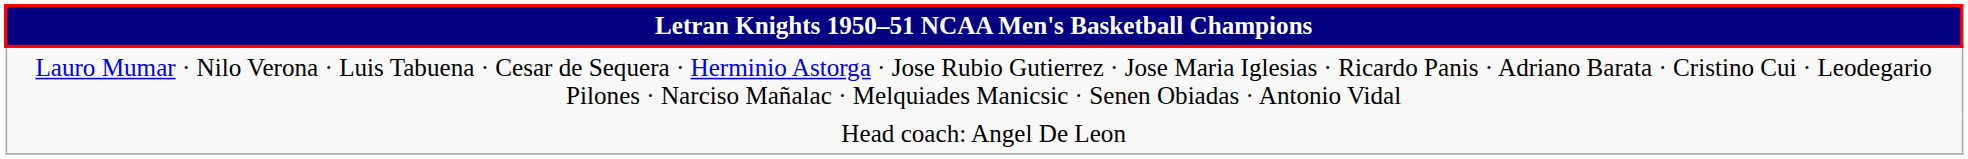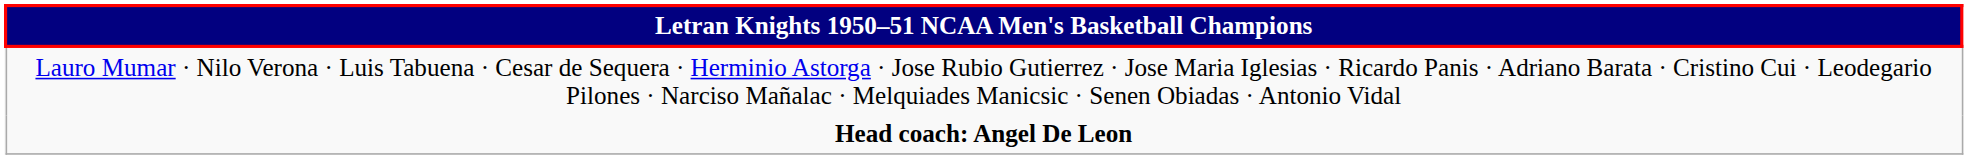(984, 133) normal -> (984, 133) bold
